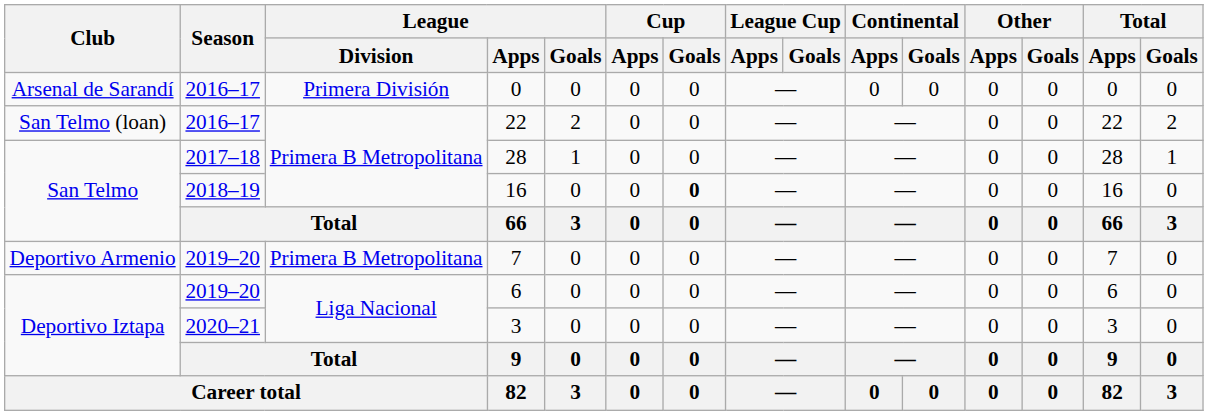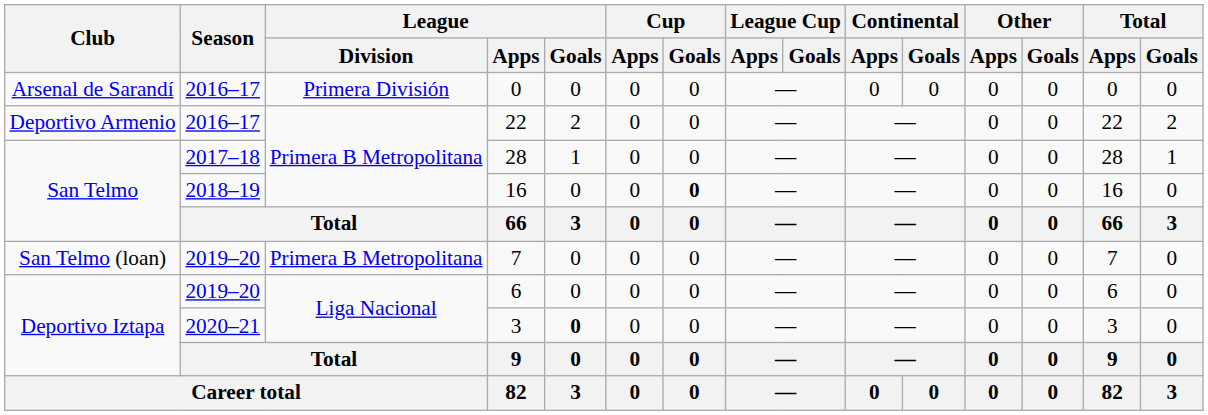(93, 122) San Telmo (loan) -> (93, 122) Deportivo Armenio
(93, 257) Deportivo Armenio -> (93, 257) San Telmo (loan)
(575, 325) normal -> (575, 325) bold
